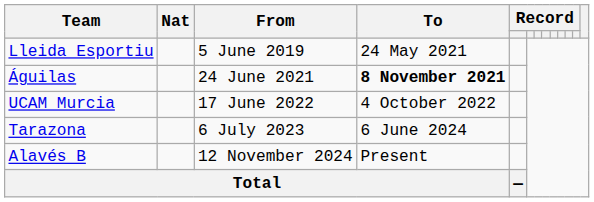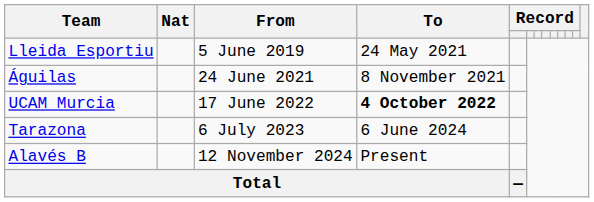(433, 78) bold -> (433, 78) normal
(428, 104) normal -> (428, 104) bold
